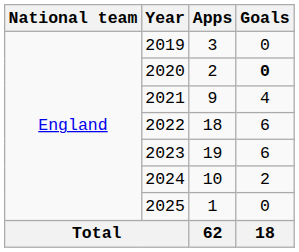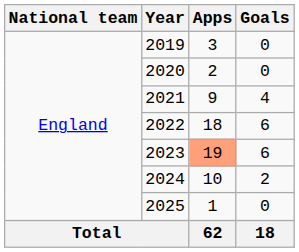(265, 72) bold -> (265, 72) normal
(213, 153) no background -> (213, 153) lightsalmon background
